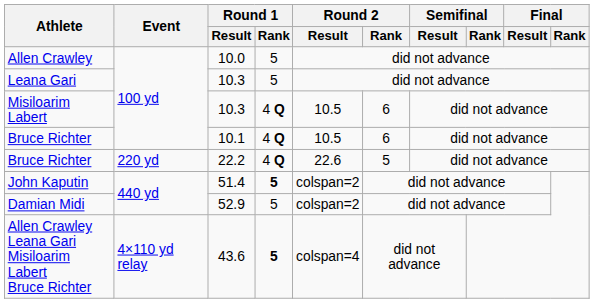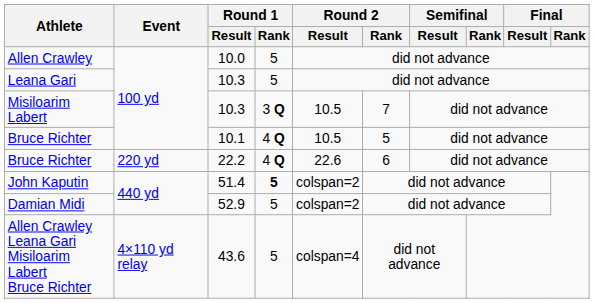(274, 110) 4 Q -> (274, 110) 3 Q
(386, 110) 6 -> (386, 110) 7
(386, 139) 6 -> (386, 139) 5
(386, 161) 5 -> (386, 161) 6
(274, 257) bold -> (274, 257) normal
